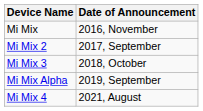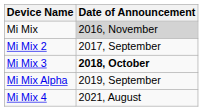(118, 30) no background -> (118, 30) lightgrey background
(112, 64) normal -> (114, 64) bold
